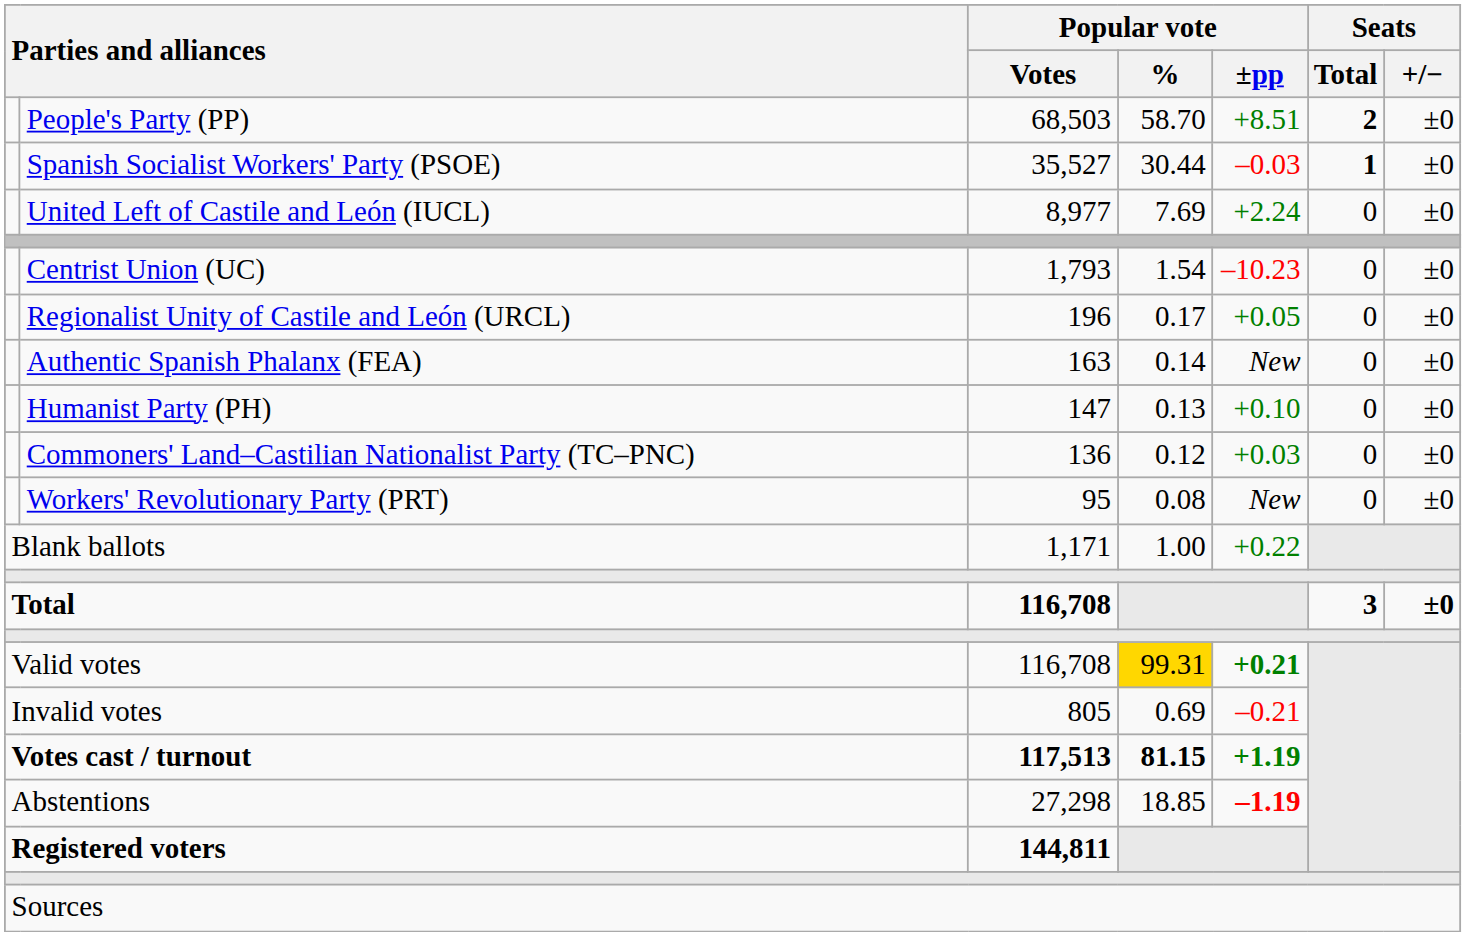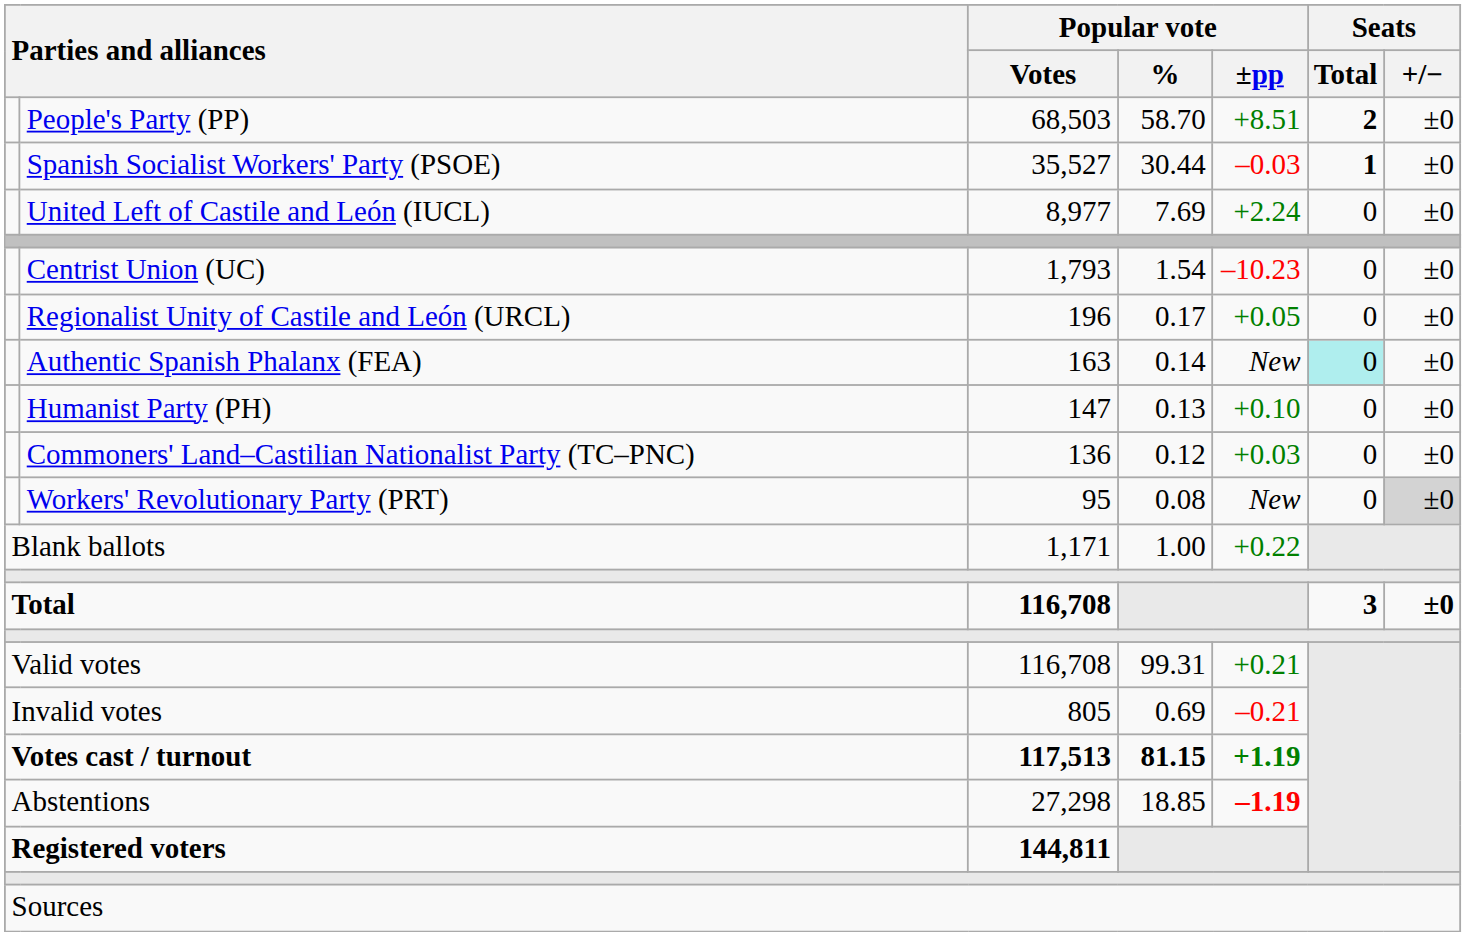(1370, 362) no background -> (1370, 362) paleturquoise background
(1439, 500) no background -> (1439, 500) lightgrey background
(1173, 664) gold background -> (1173, 664) no background
(1267, 664) bold -> (1267, 664) normal
